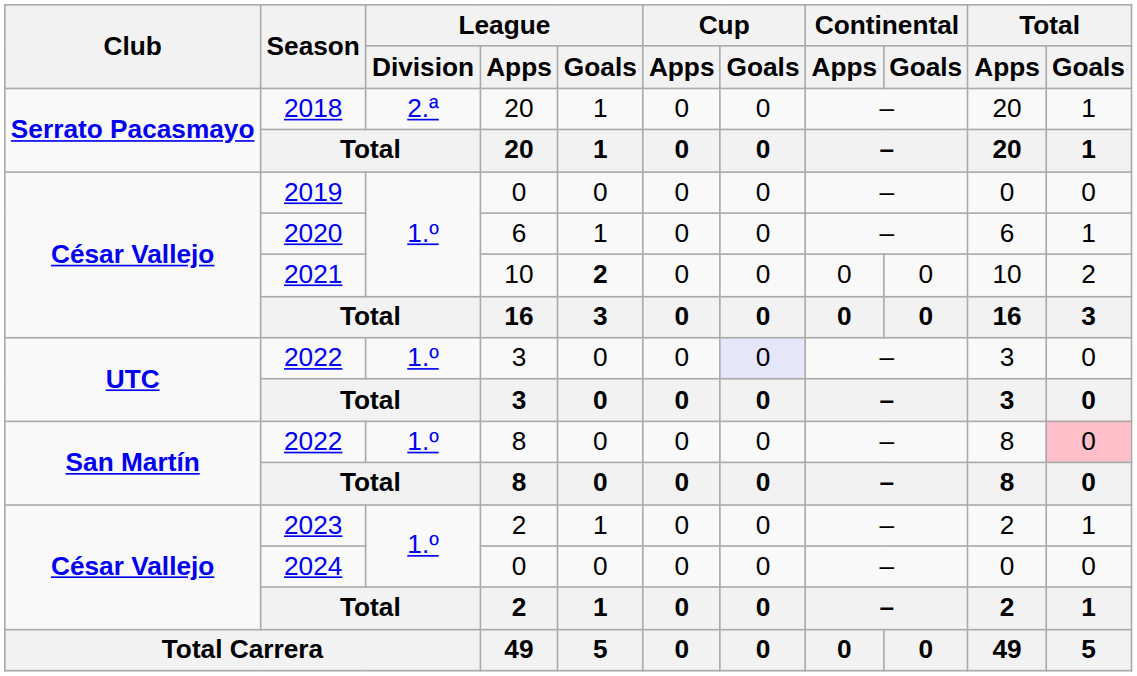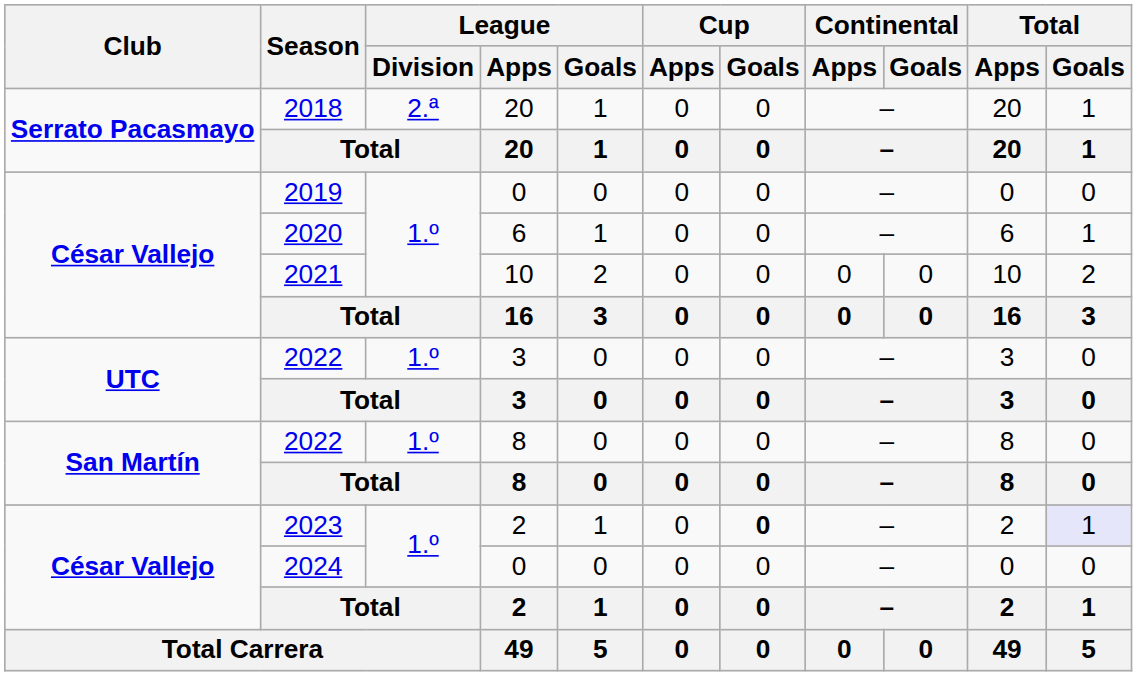(600, 274) bold -> (600, 274) normal
(763, 358) lavender background -> (763, 358) no background
(1088, 441) pink background -> (1088, 441) no background
(763, 524) normal -> (763, 524) bold
(1088, 524) no background -> (1088, 524) lavender background
